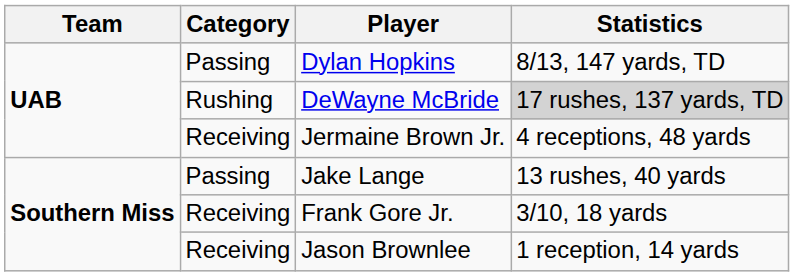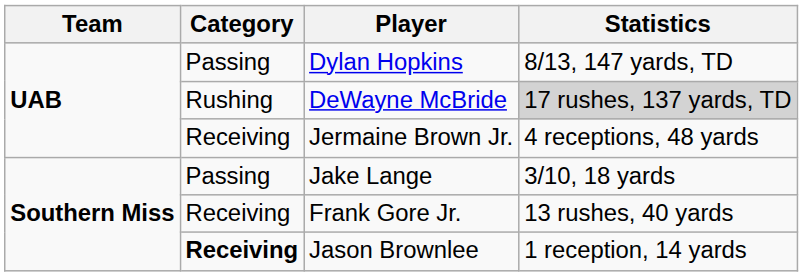(621, 175) 13 rushes, 40 yards -> (600, 175) 3/10, 18 yards
(592, 213) 3/10, 18 yards -> (629, 213) 13 rushes, 40 yards
(238, 251) normal -> (242, 251) bold
